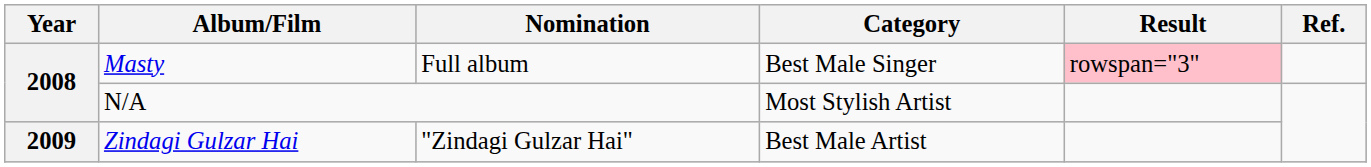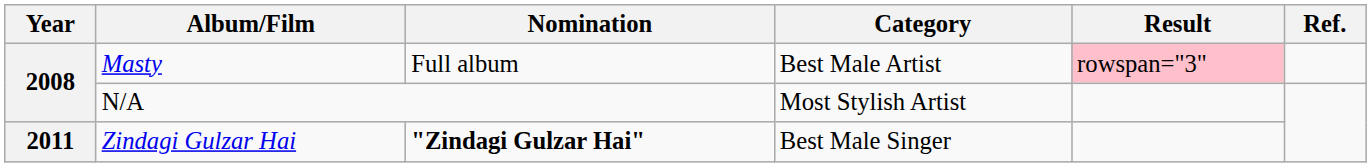(851, 63) Best Male Singer -> (861, 63) Best Male Artist
(51, 141) 2009 -> (50, 141) 2011
(527, 141) normal -> (528, 141) bold
(846, 141) Best Male Artist -> (865, 141) Best Male Singer
